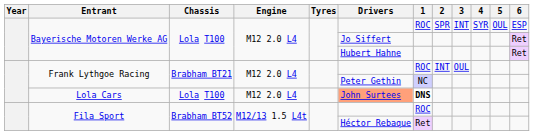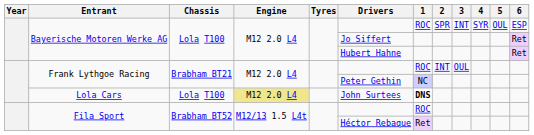(272, 95) no background -> (272, 95) khaki background
(371, 95) lightsalmon background -> (371, 95) no background
